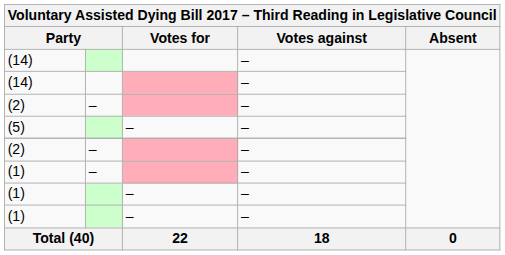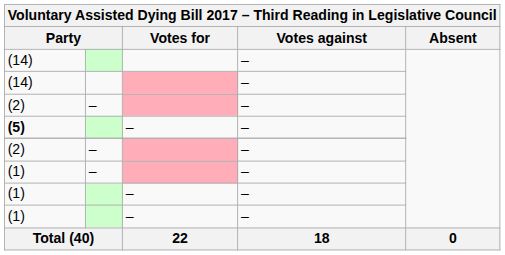(16, 127) normal -> (16, 127) bold
